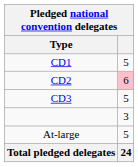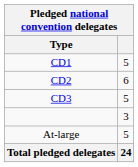(126, 80) pink background -> (126, 80) no background
